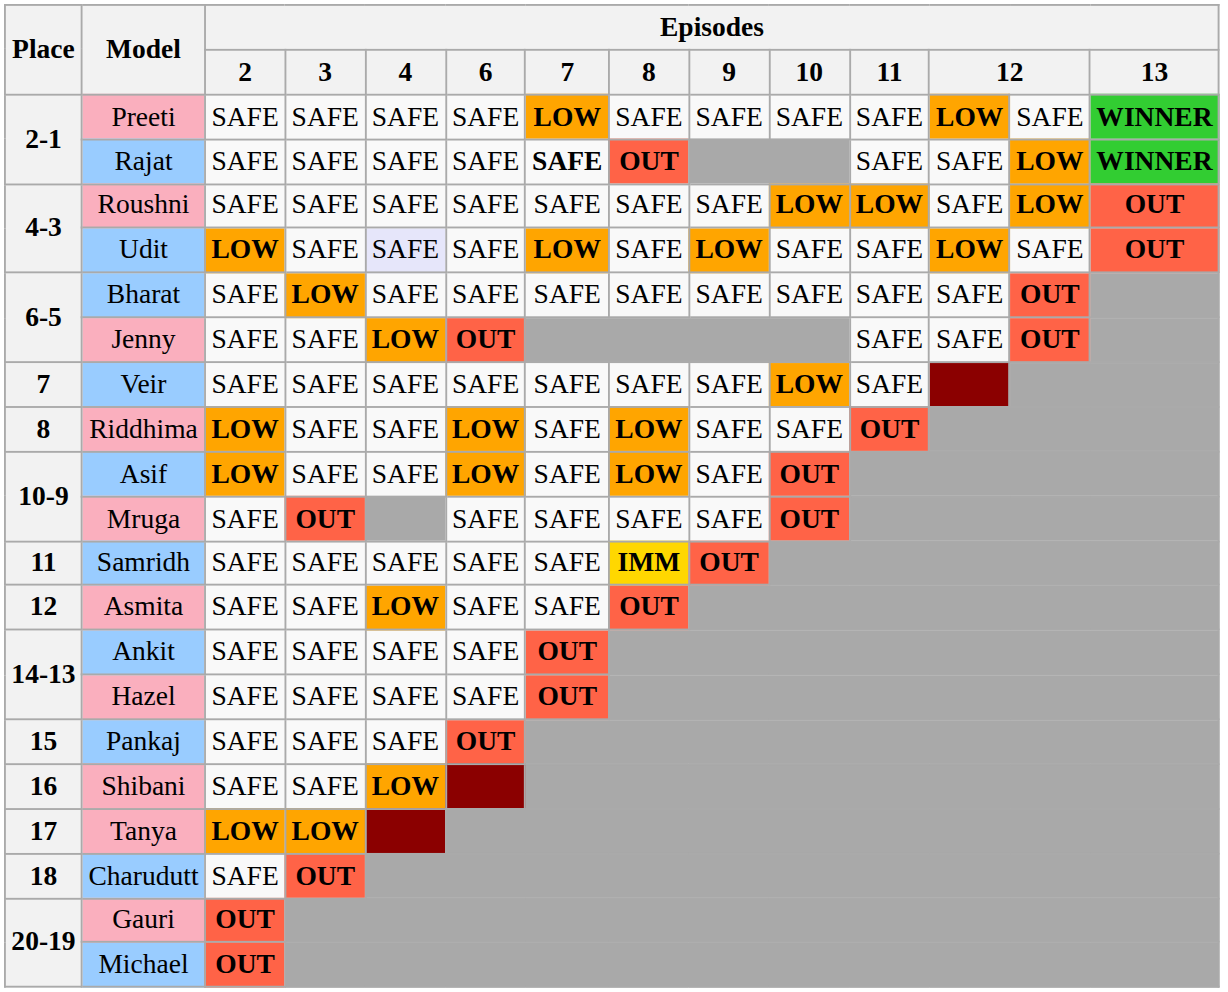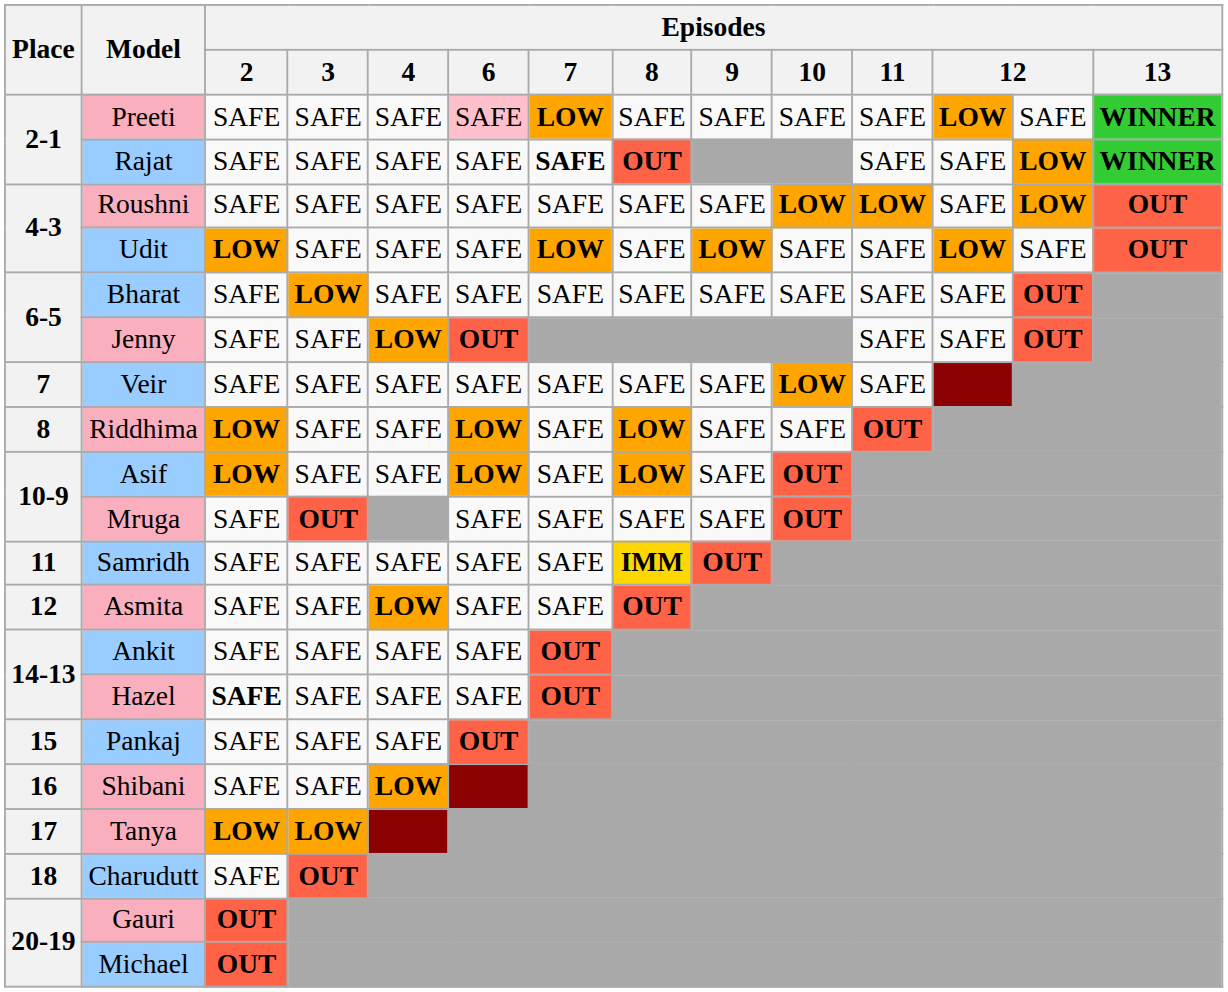(486, 115) no background -> (489, 115) pink background
(405, 249) lavender background -> (408, 249) no background
(245, 696) normal -> (247, 696) bold
